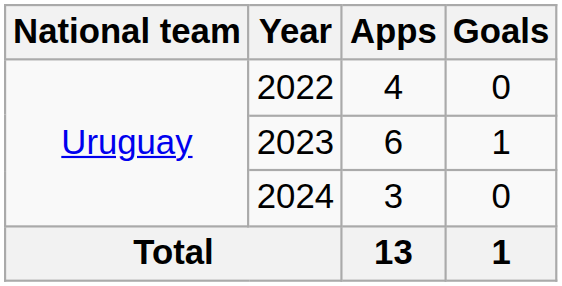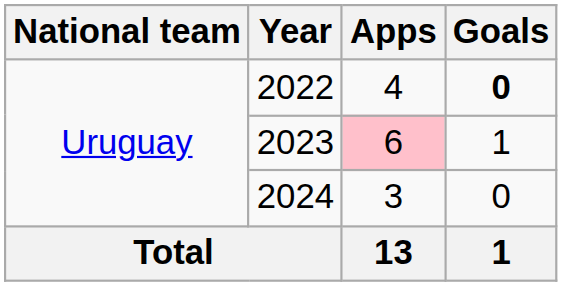(501, 87) normal -> (501, 87) bold
(393, 142) no background -> (393, 142) pink background
